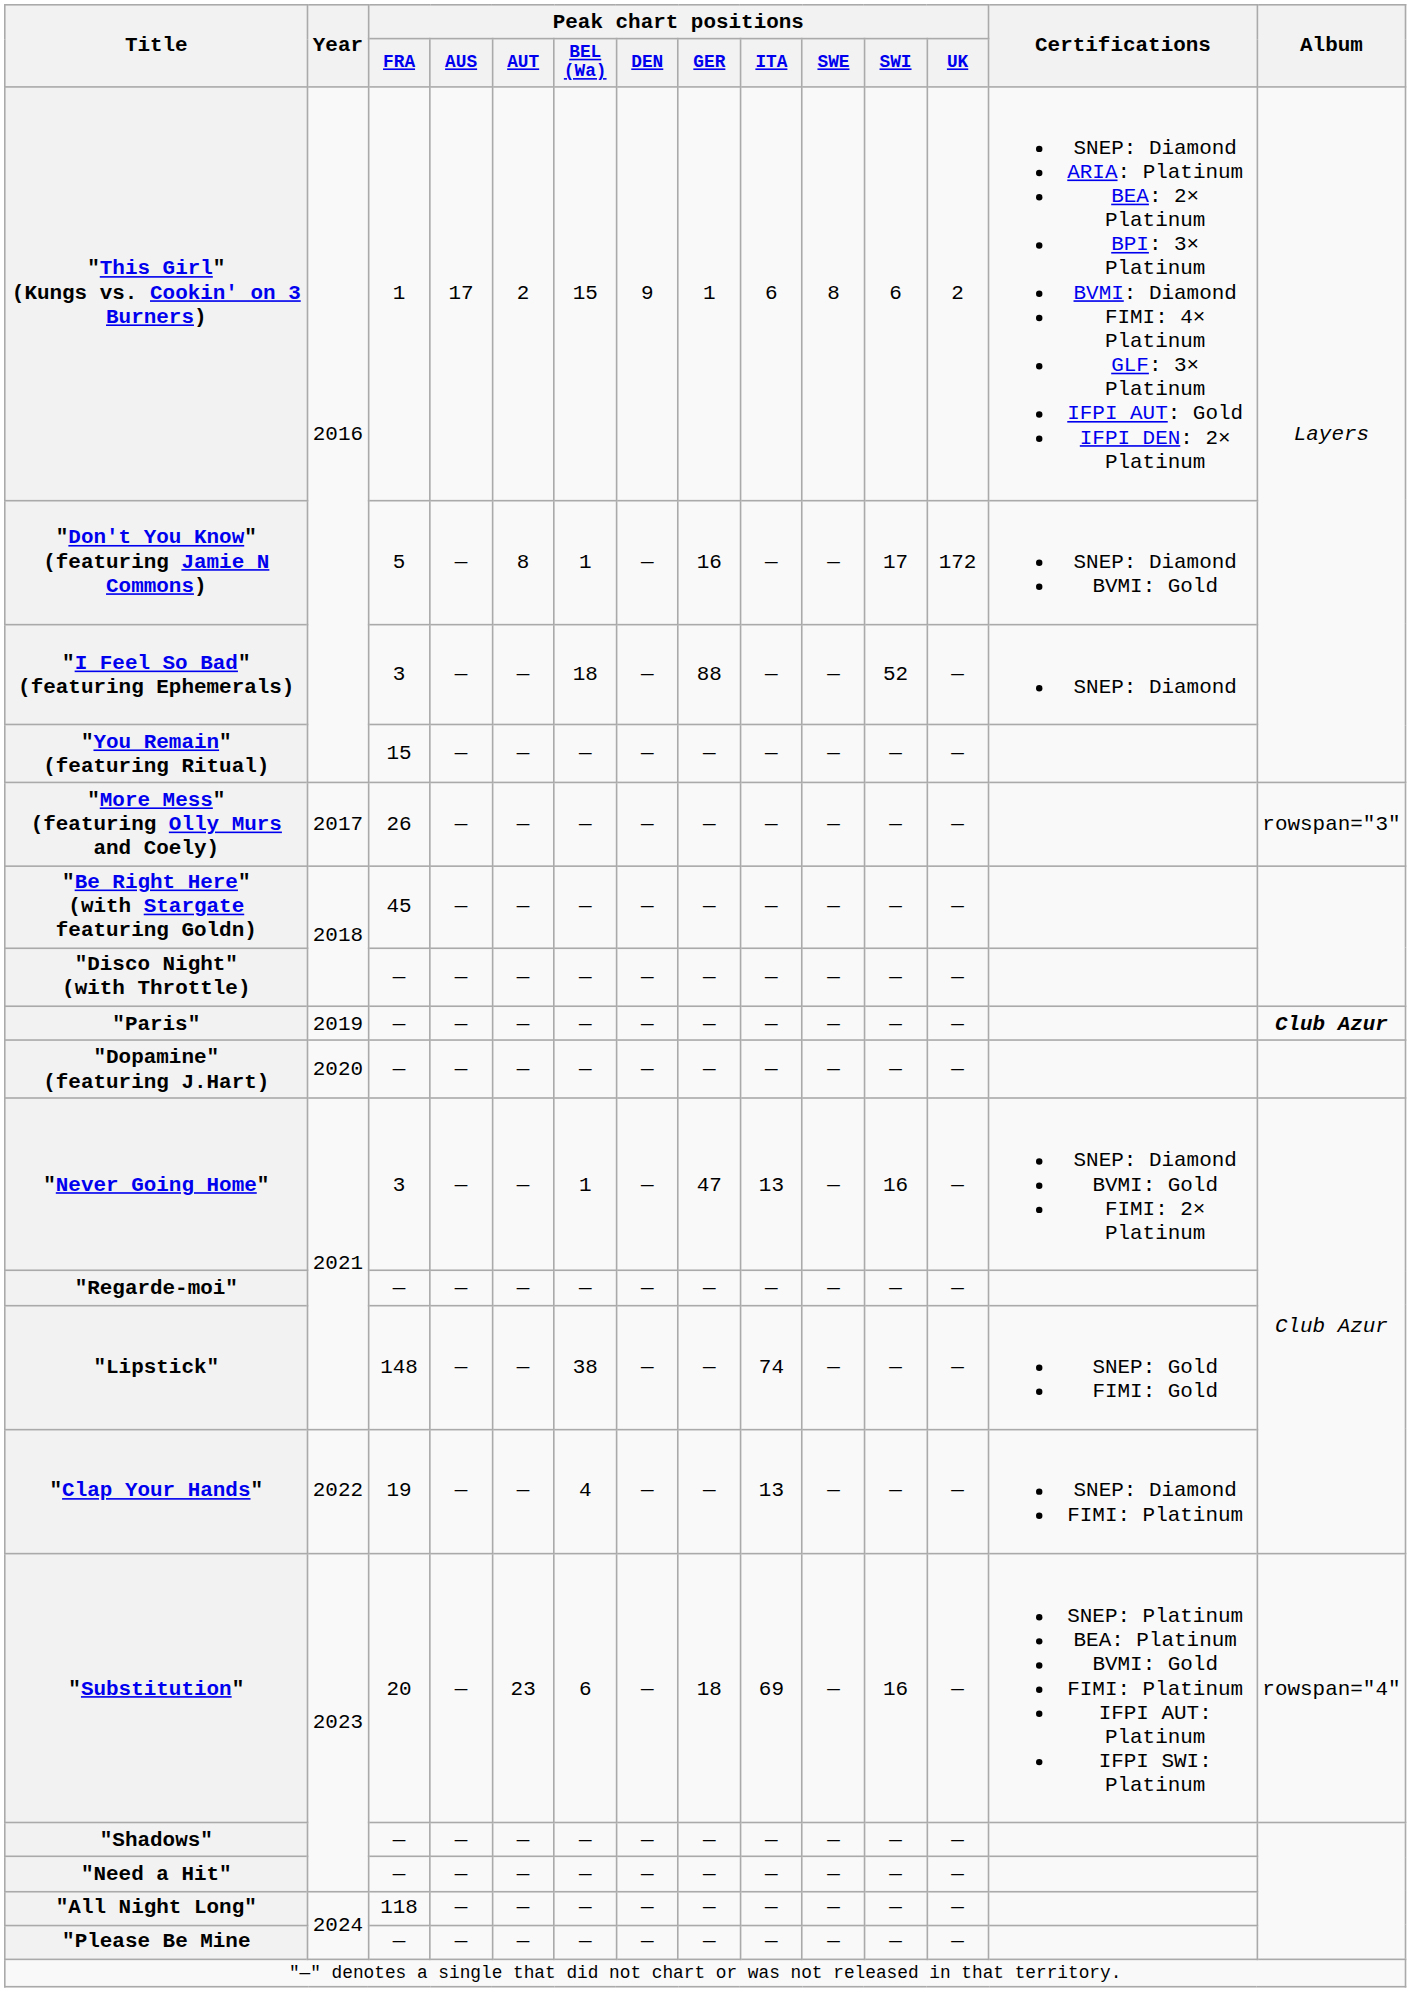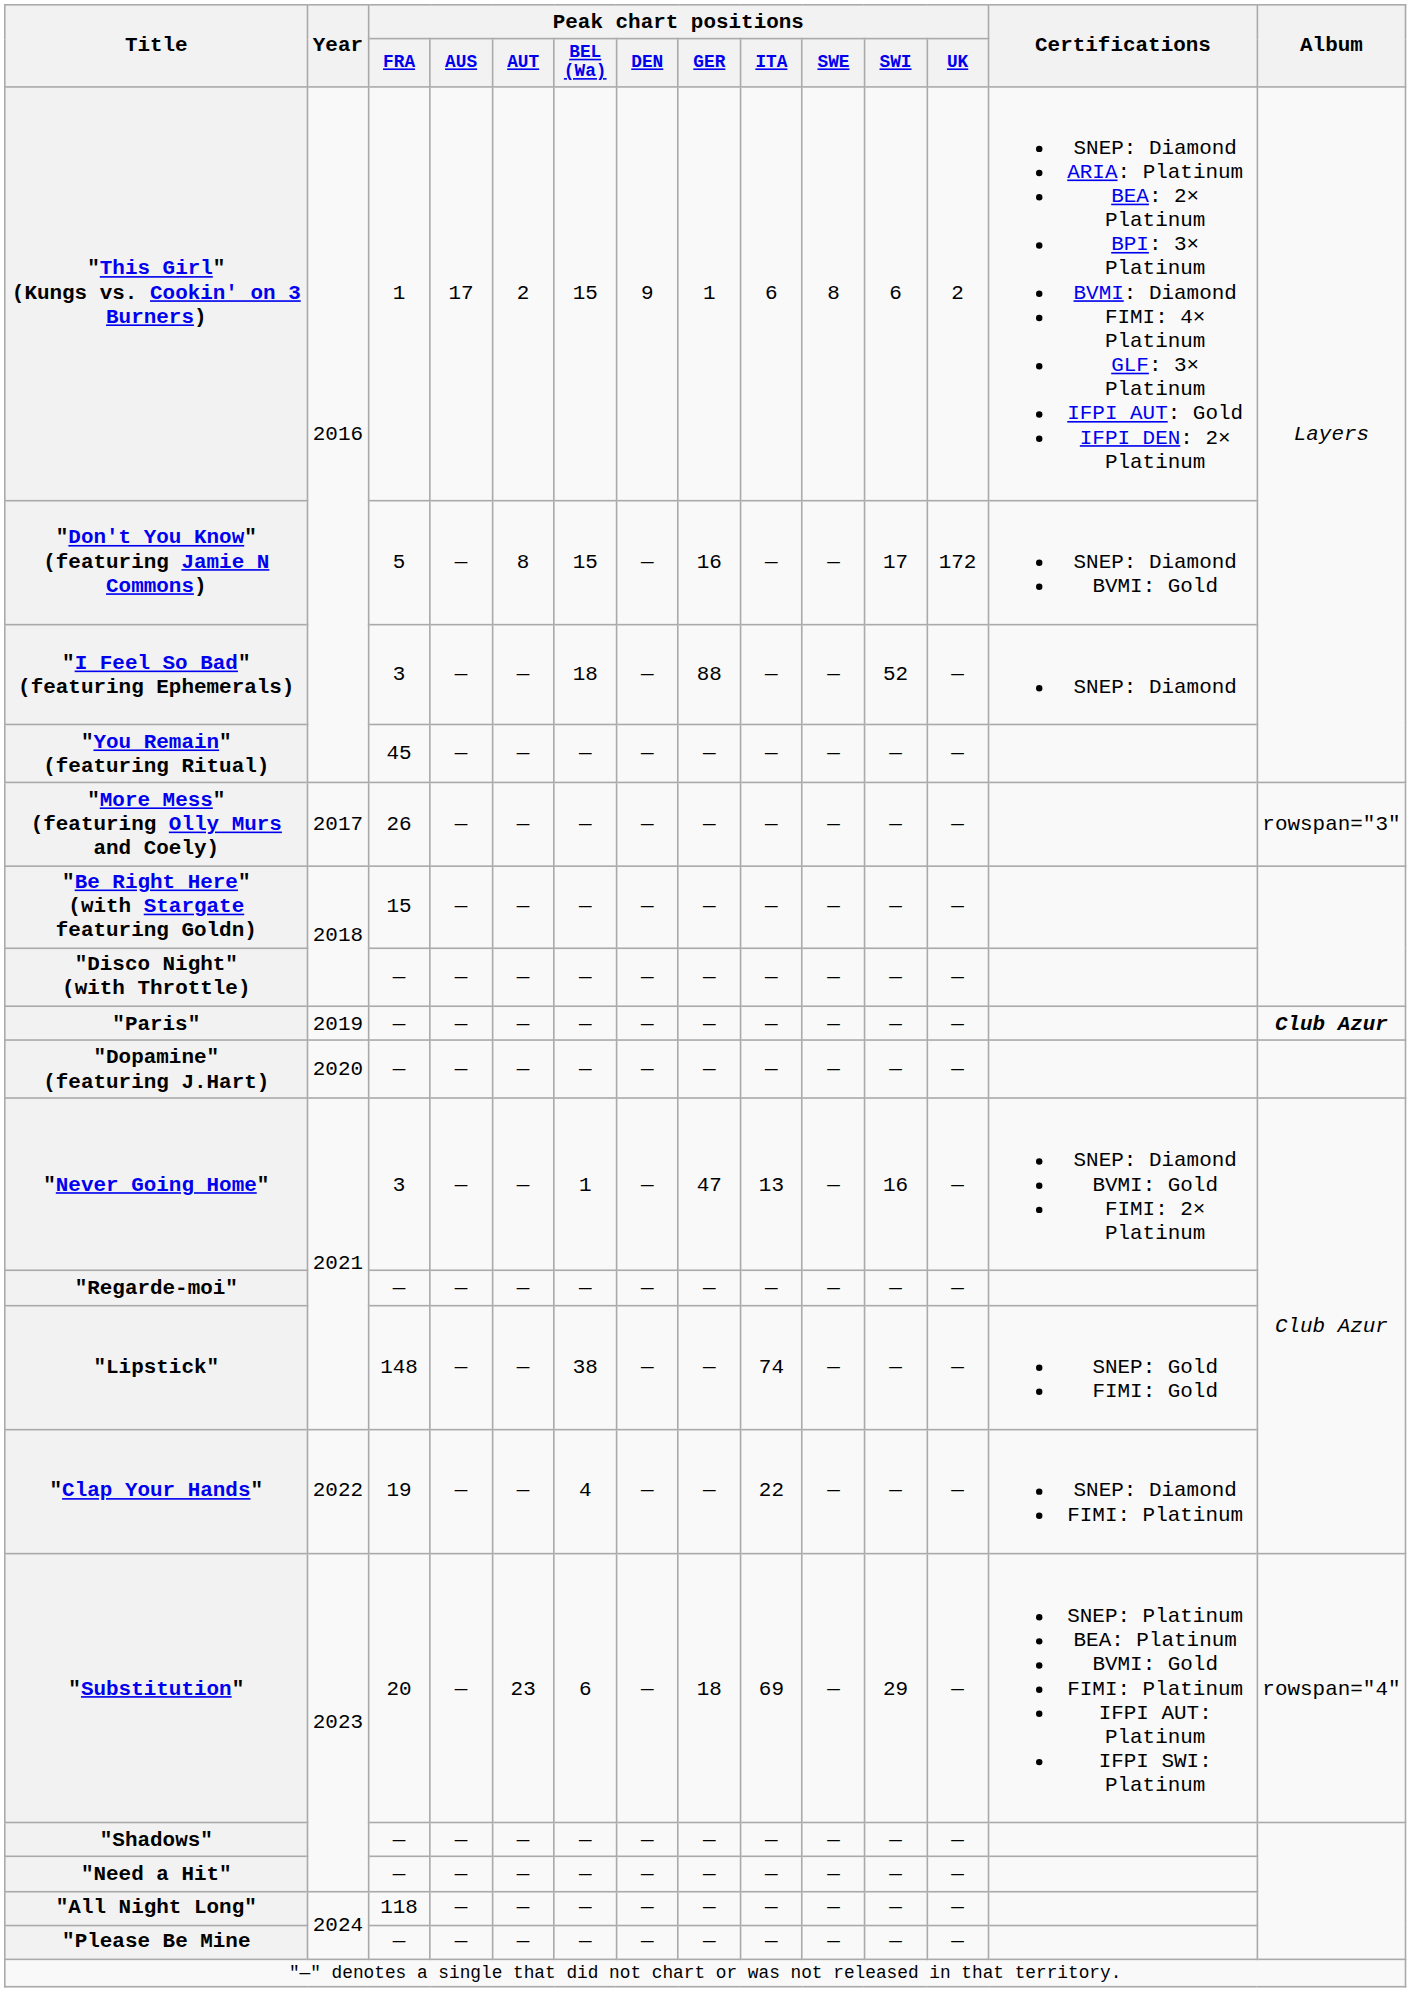(585, 562) 1 -> (585, 562) 15
(399, 754) 15 -> (399, 754) 45
(399, 907) 45 -> (399, 907) 15
(771, 1492) 13 -> (771, 1492) 22
(896, 1688) 16 -> (896, 1688) 29
